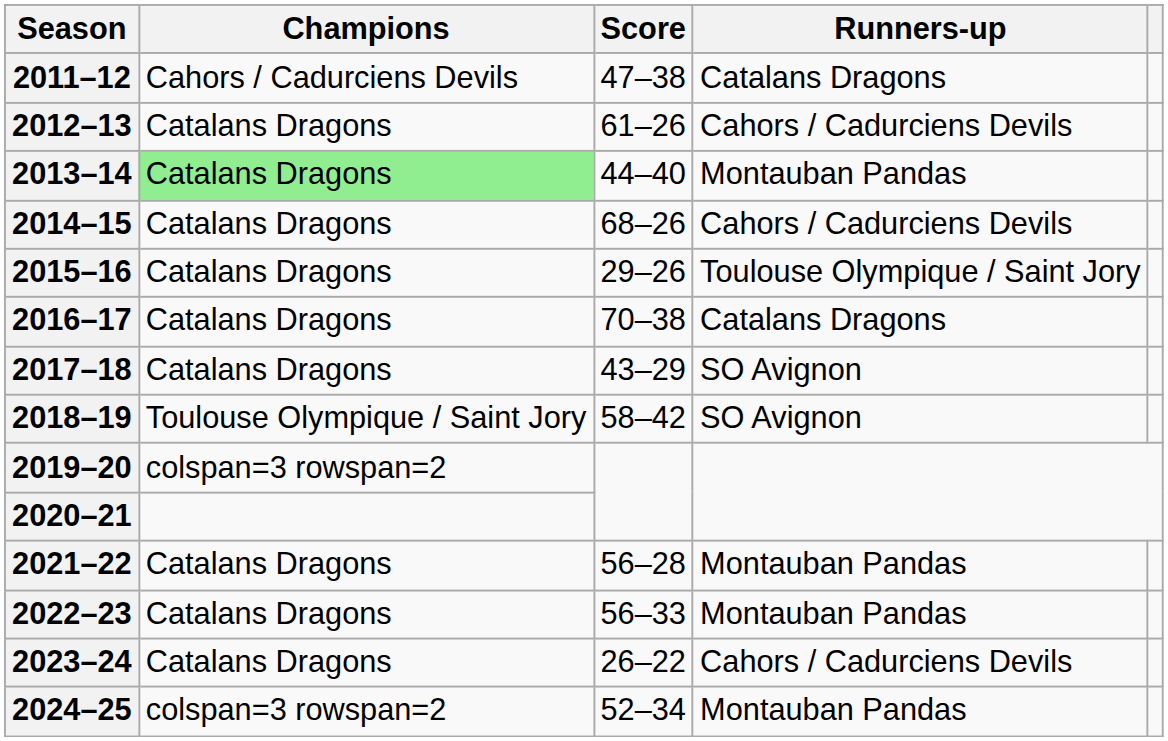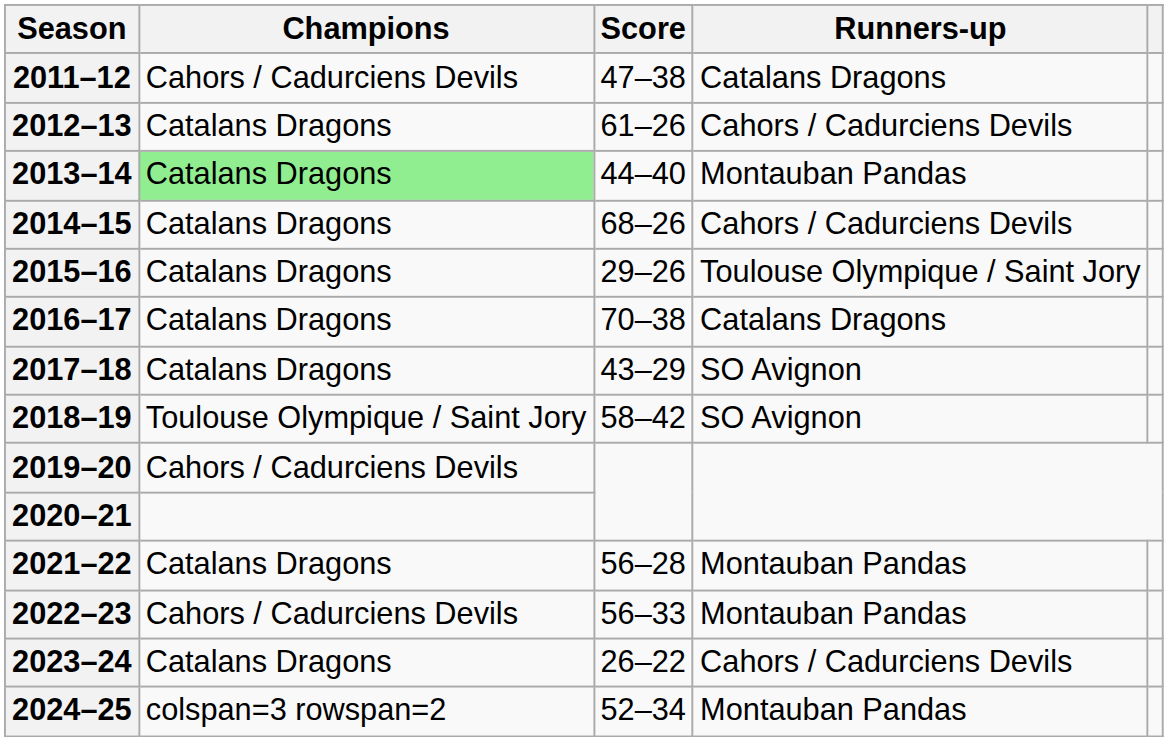(296, 467) colspan=3 rowspan=2 -> (332, 467) Cahors / Cadurciens Devils
(269, 613) Catalans Dragons -> (332, 613) Cahors / Cadurciens Devils
